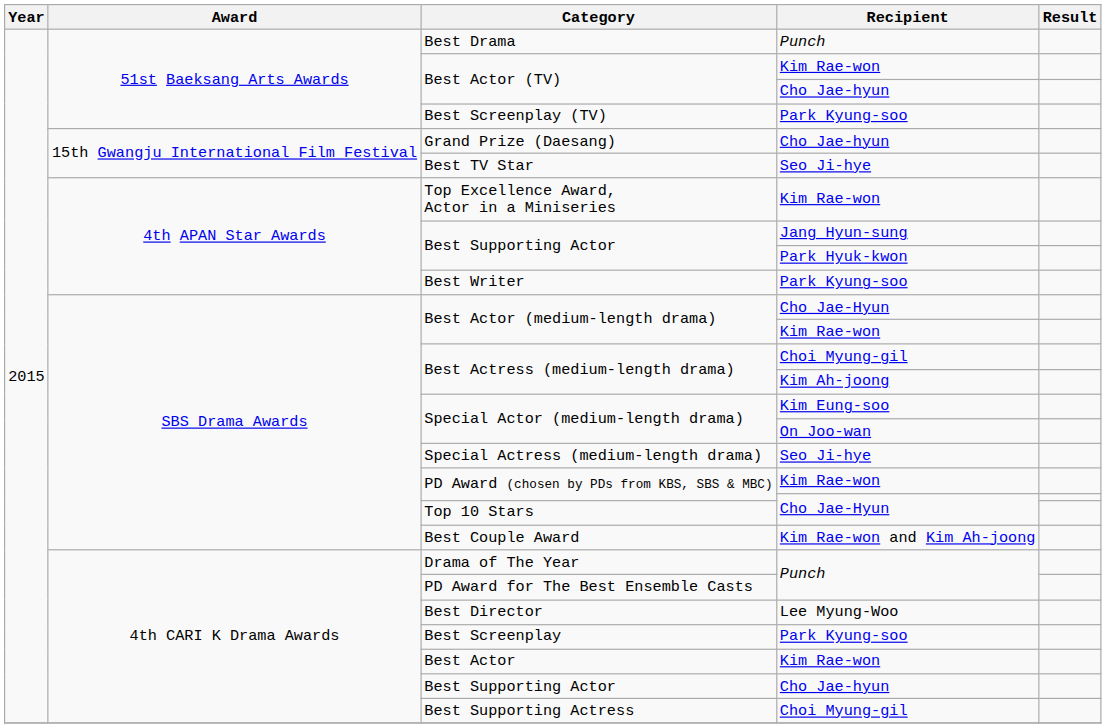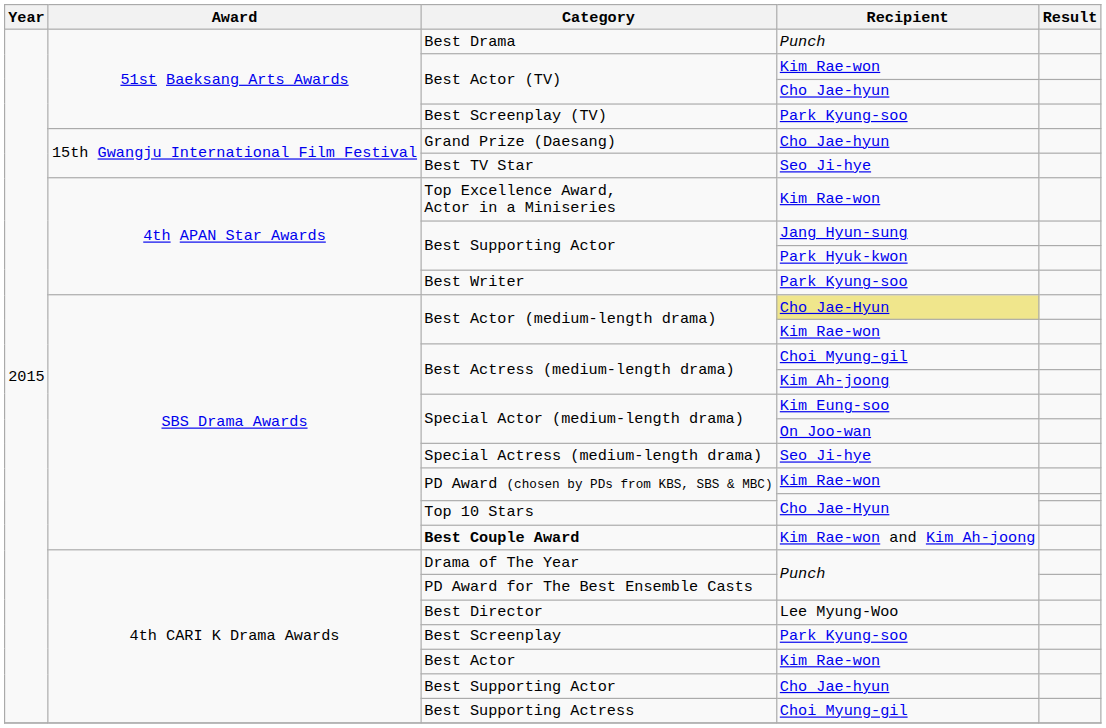(835, 307) no background -> (835, 307) khaki background
(502, 538) normal -> (502, 538) bold
